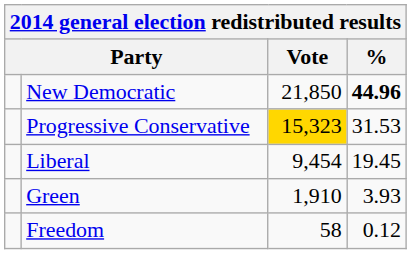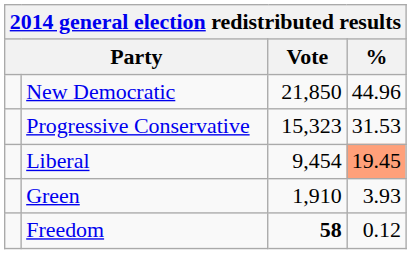(376, 91) bold -> (376, 91) normal
(311, 126) gold background -> (311, 126) no background
(376, 160) no background -> (376, 160) lightsalmon background
(331, 230) normal -> (331, 230) bold
